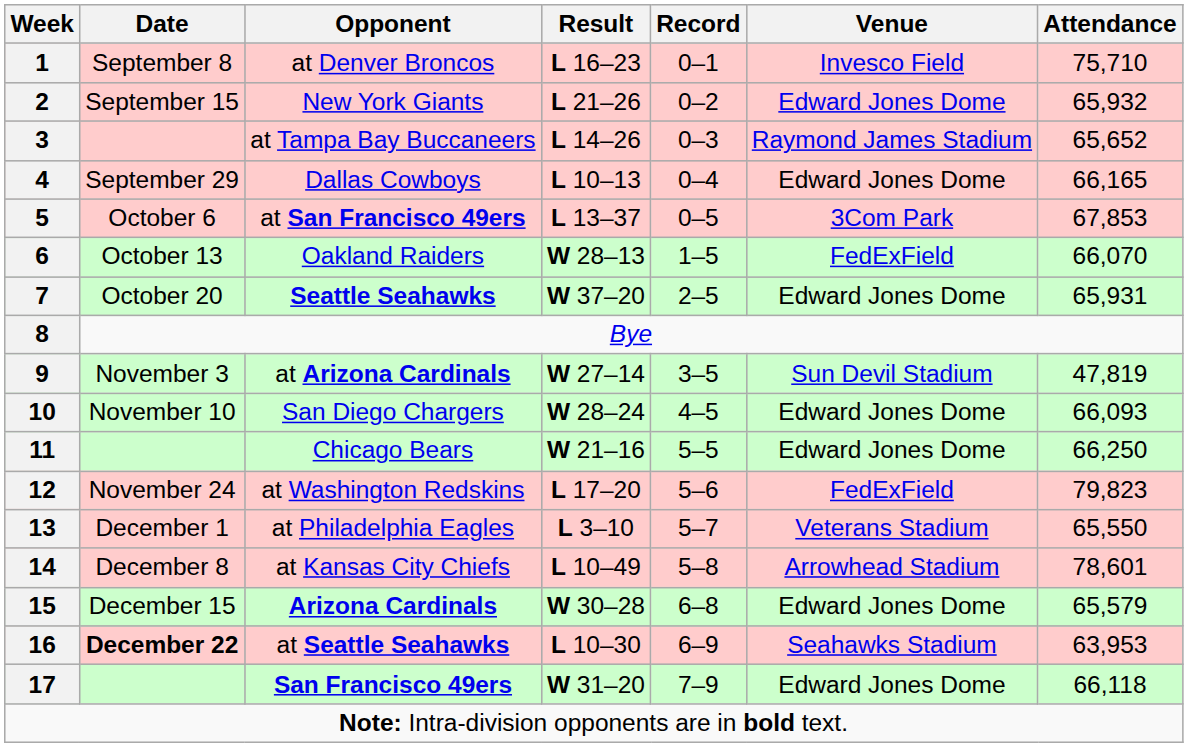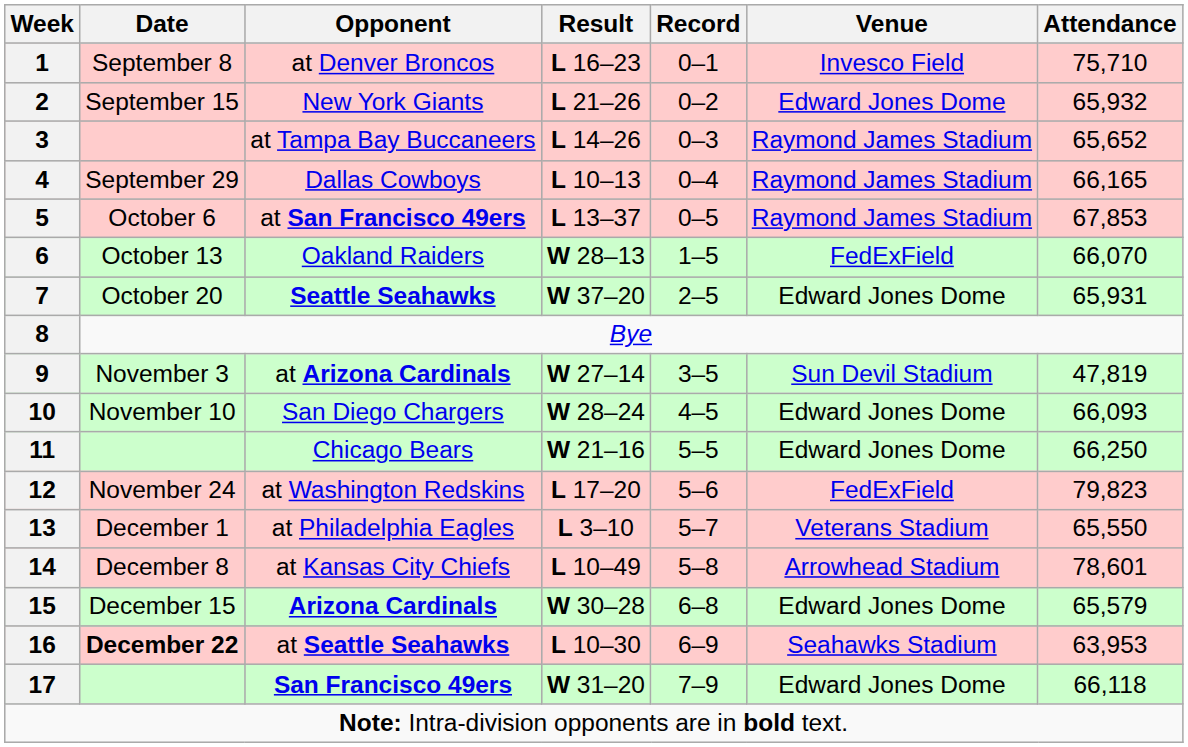(892, 179) Edward Jones Dome -> (892, 179) Raymond James Stadium
(892, 218) 3Com Park -> (892, 218) Raymond James Stadium
